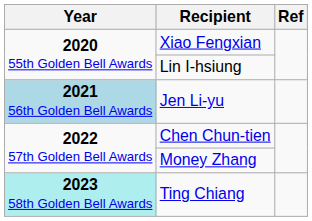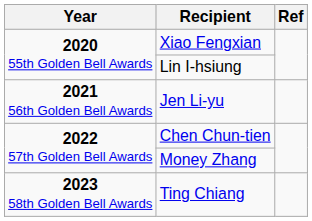(80, 101) lightblue background -> (80, 101) no background
(80, 194) paleturquoise background -> (80, 194) no background
